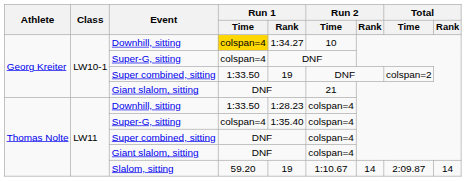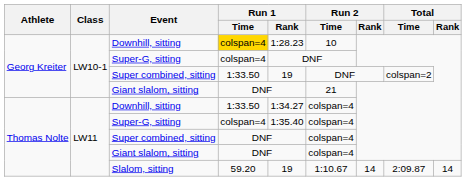(287, 43) 1:34.27 -> (287, 43) 1:28.23
(287, 106) 1:28.23 -> (287, 106) 1:34.27
